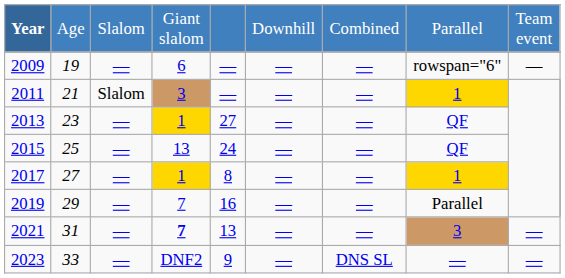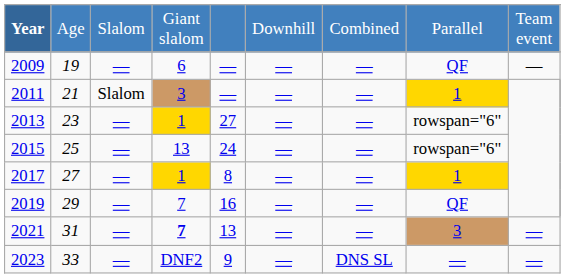(457, 65) rowspan="6" -> (457, 65) QF
(457, 120) QF -> (457, 120) rowspan="6"
(457, 148) QF -> (457, 148) rowspan="6"
(457, 203) Parallel -> (457, 203) QF
